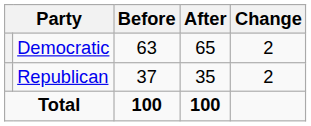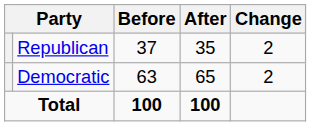rows swapped: (63, 47) <-> (63, 76)
